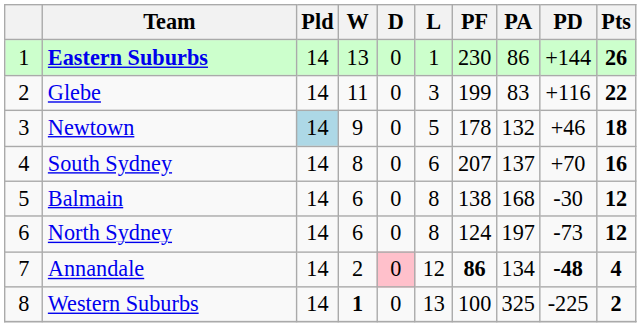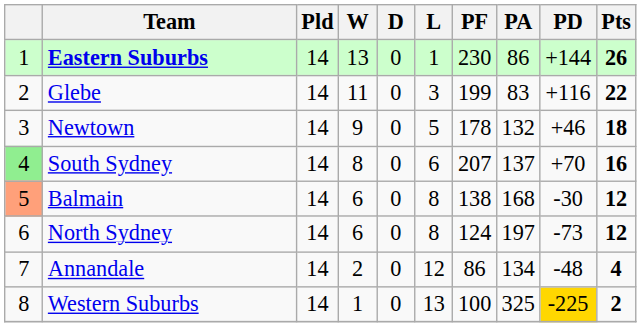(317, 127) lightblue background -> (317, 127) no background
(24, 163) no background -> (24, 163) lightgreen background
(24, 198) no background -> (24, 198) lightsalmon background
(396, 269) pink background -> (396, 269) no background
(475, 269) bold -> (475, 269) normal
(568, 269) bold -> (568, 269) normal
(358, 304) bold -> (358, 304) normal
(568, 304) no background -> (568, 304) gold background
